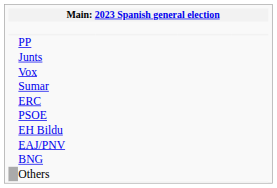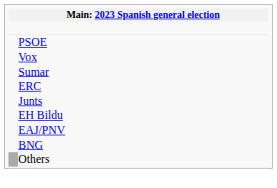- row: (13, 43)
rows swapped: (13, 116) <-> (13, 58)
